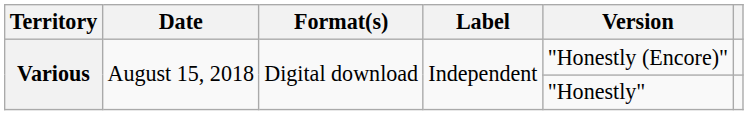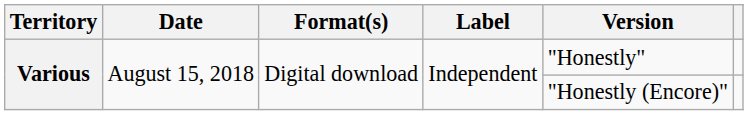(638, 57) "Honestly (Encore)" -> (597, 57) "Honestly"
(597, 92) "Honestly" -> (638, 92) "Honestly (Encore)"
